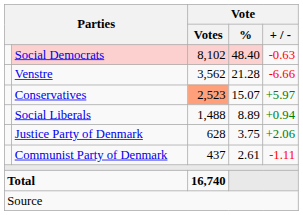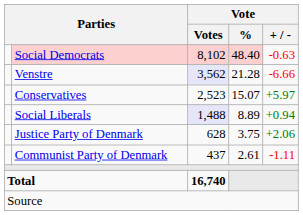(211, 74) no background -> (211, 74) lavender background
(211, 94) lightsalmon background -> (211, 94) no background
(211, 114) no background -> (211, 114) lavender background
